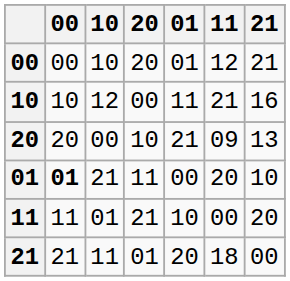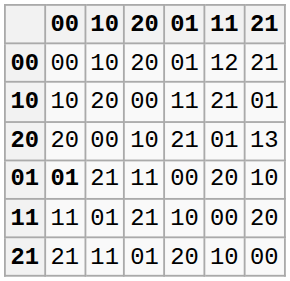(105, 102) 12 -> (105, 102) 20
(264, 102) 16 -> (264, 102) 01
(224, 141) 09 -> (224, 141) 01
(224, 257) 18 -> (224, 257) 10
